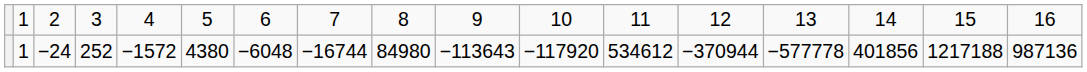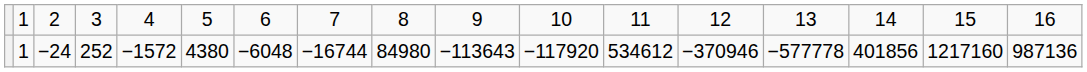(720, 50) −370944 -> (720, 50) −370946
(965, 50) 1217188 -> (965, 50) 1217160
